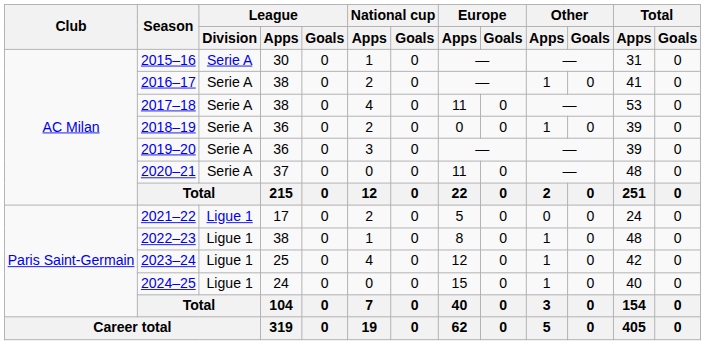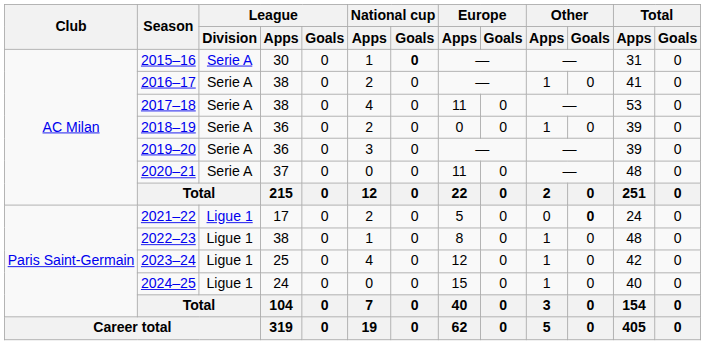(415, 60) normal -> (415, 60) bold
(590, 216) normal -> (590, 216) bold
